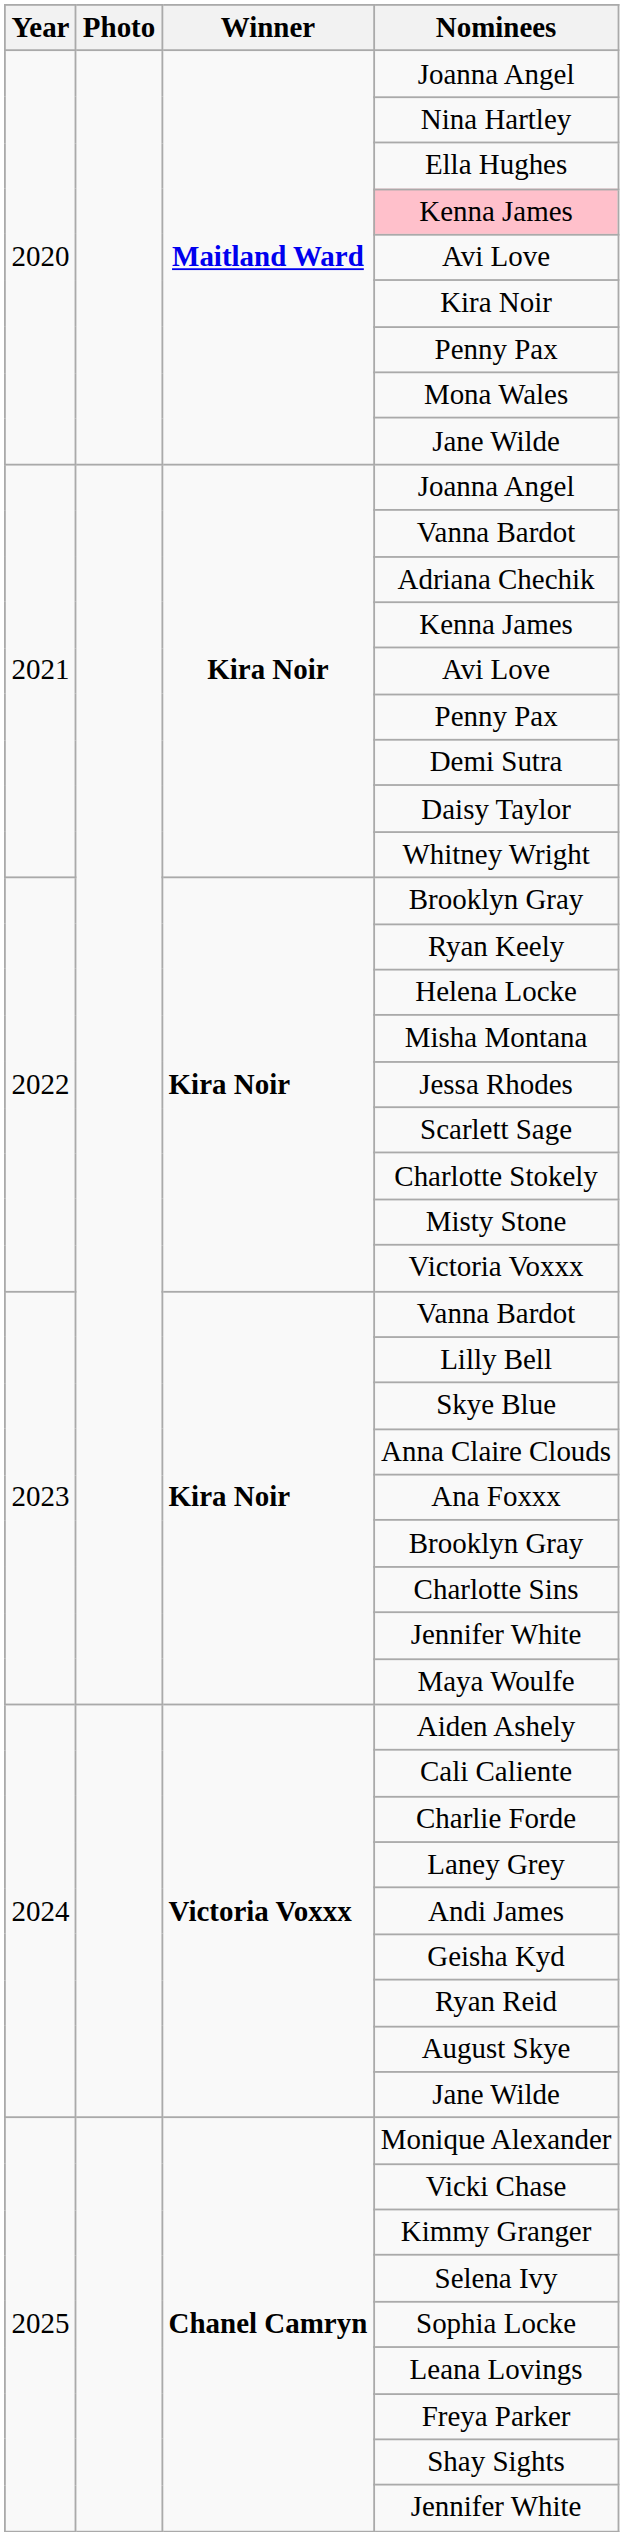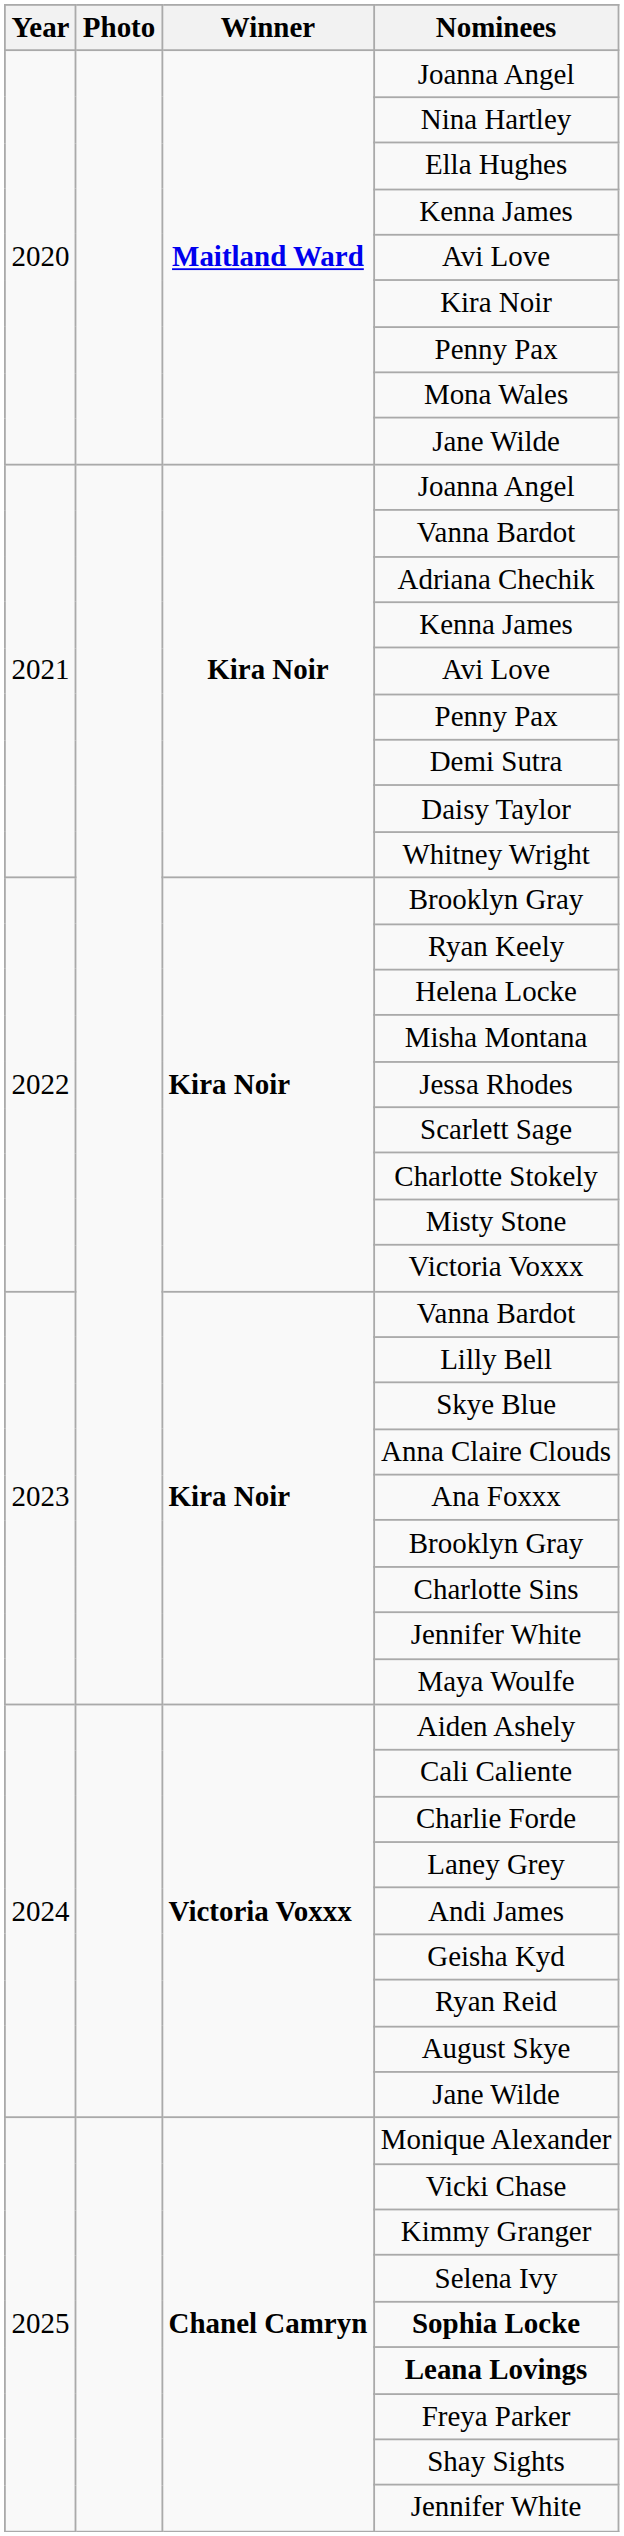(496, 211) pink background -> (496, 211) no background
(496, 2323) normal -> (496, 2323) bold
(496, 2369) normal -> (496, 2369) bold
